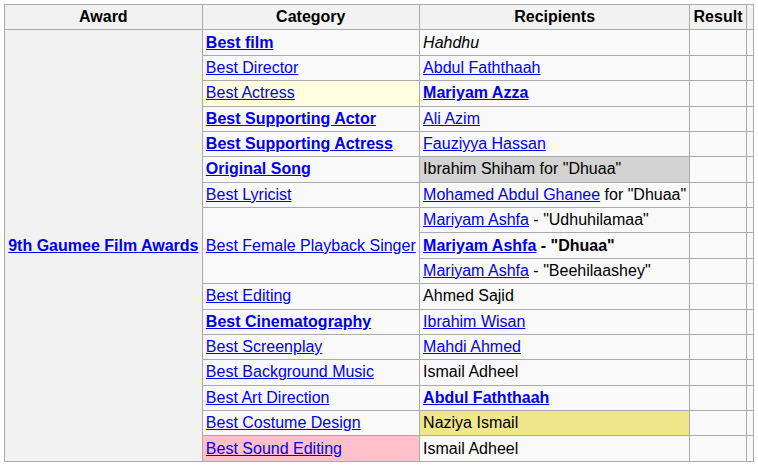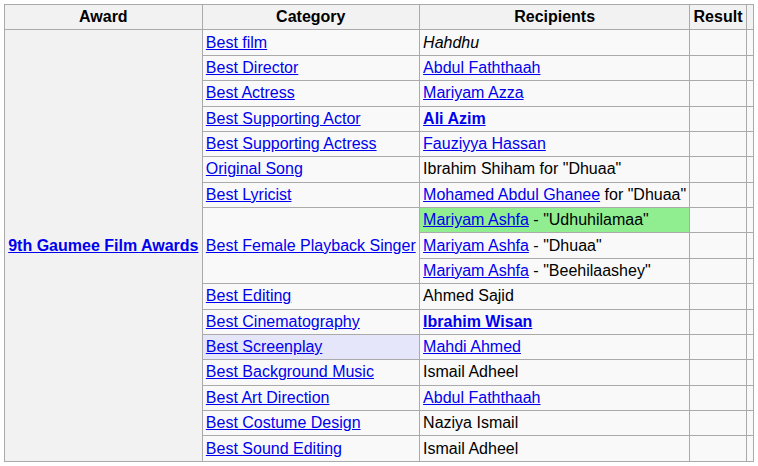(240, 42) bold -> (237, 42) normal
(250, 93) lightyellow background -> (250, 93) no background
(476, 93) bold -> (473, 93) normal
(291, 118) bold -> (283, 118) normal
(452, 118) normal -> (454, 118) bold
(299, 144) bold -> (291, 144) normal
(258, 169) bold -> (254, 169) normal
(522, 169) lightgrey background -> (522, 169) no background
(536, 220) no background -> (536, 220) lightgreen background
(519, 245) bold -> (512, 245) normal
(289, 321) bold -> (283, 321) normal
(474, 321) normal -> (478, 321) bold
(264, 347) no background -> (264, 347) lavender background
(486, 397) bold -> (482, 397) normal
(471, 423) khaki background -> (471, 423) no background
(274, 448) pink background -> (274, 448) no background
